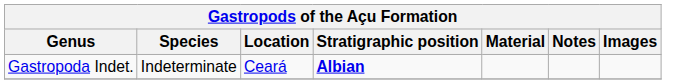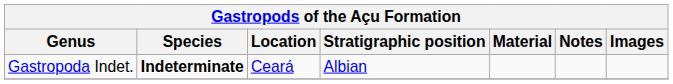(189, 66) normal -> (192, 66) bold
(340, 66) bold -> (345, 66) normal
